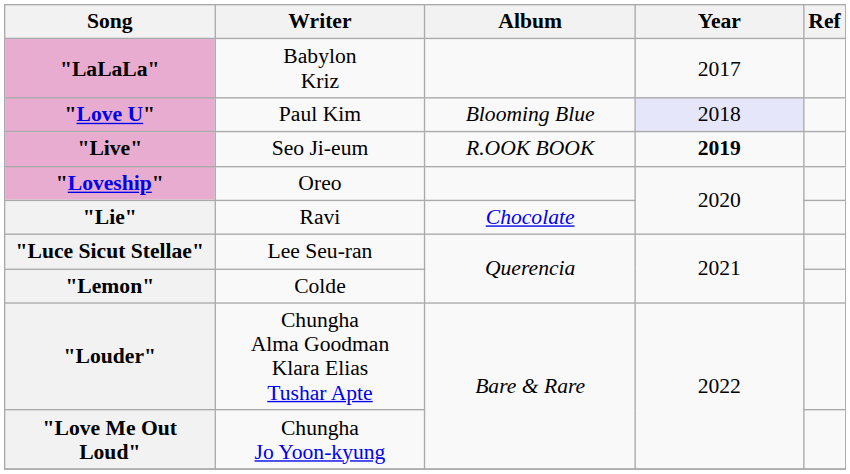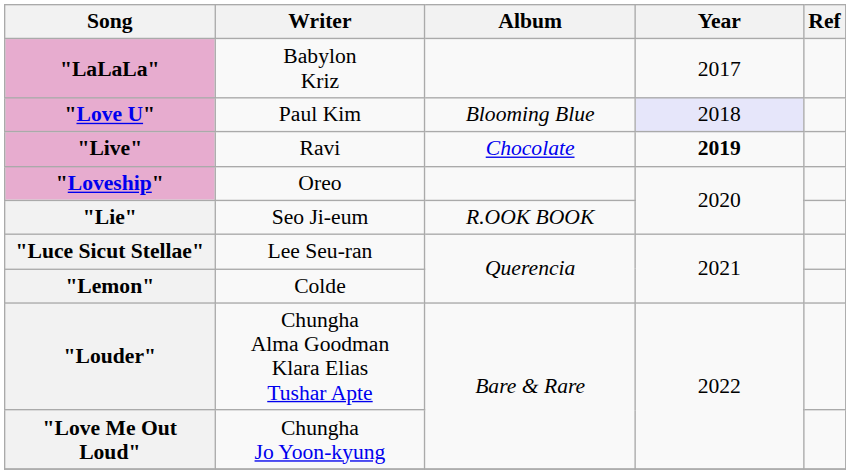(320, 148) Seo Ji-eum -> (320, 148) Ravi
(530, 148) R.OOK BOOK -> (530, 148) Chocolate
(320, 217) Ravi -> (320, 217) Seo Ji-eum
(530, 217) Chocolate -> (530, 217) R.OOK BOOK
